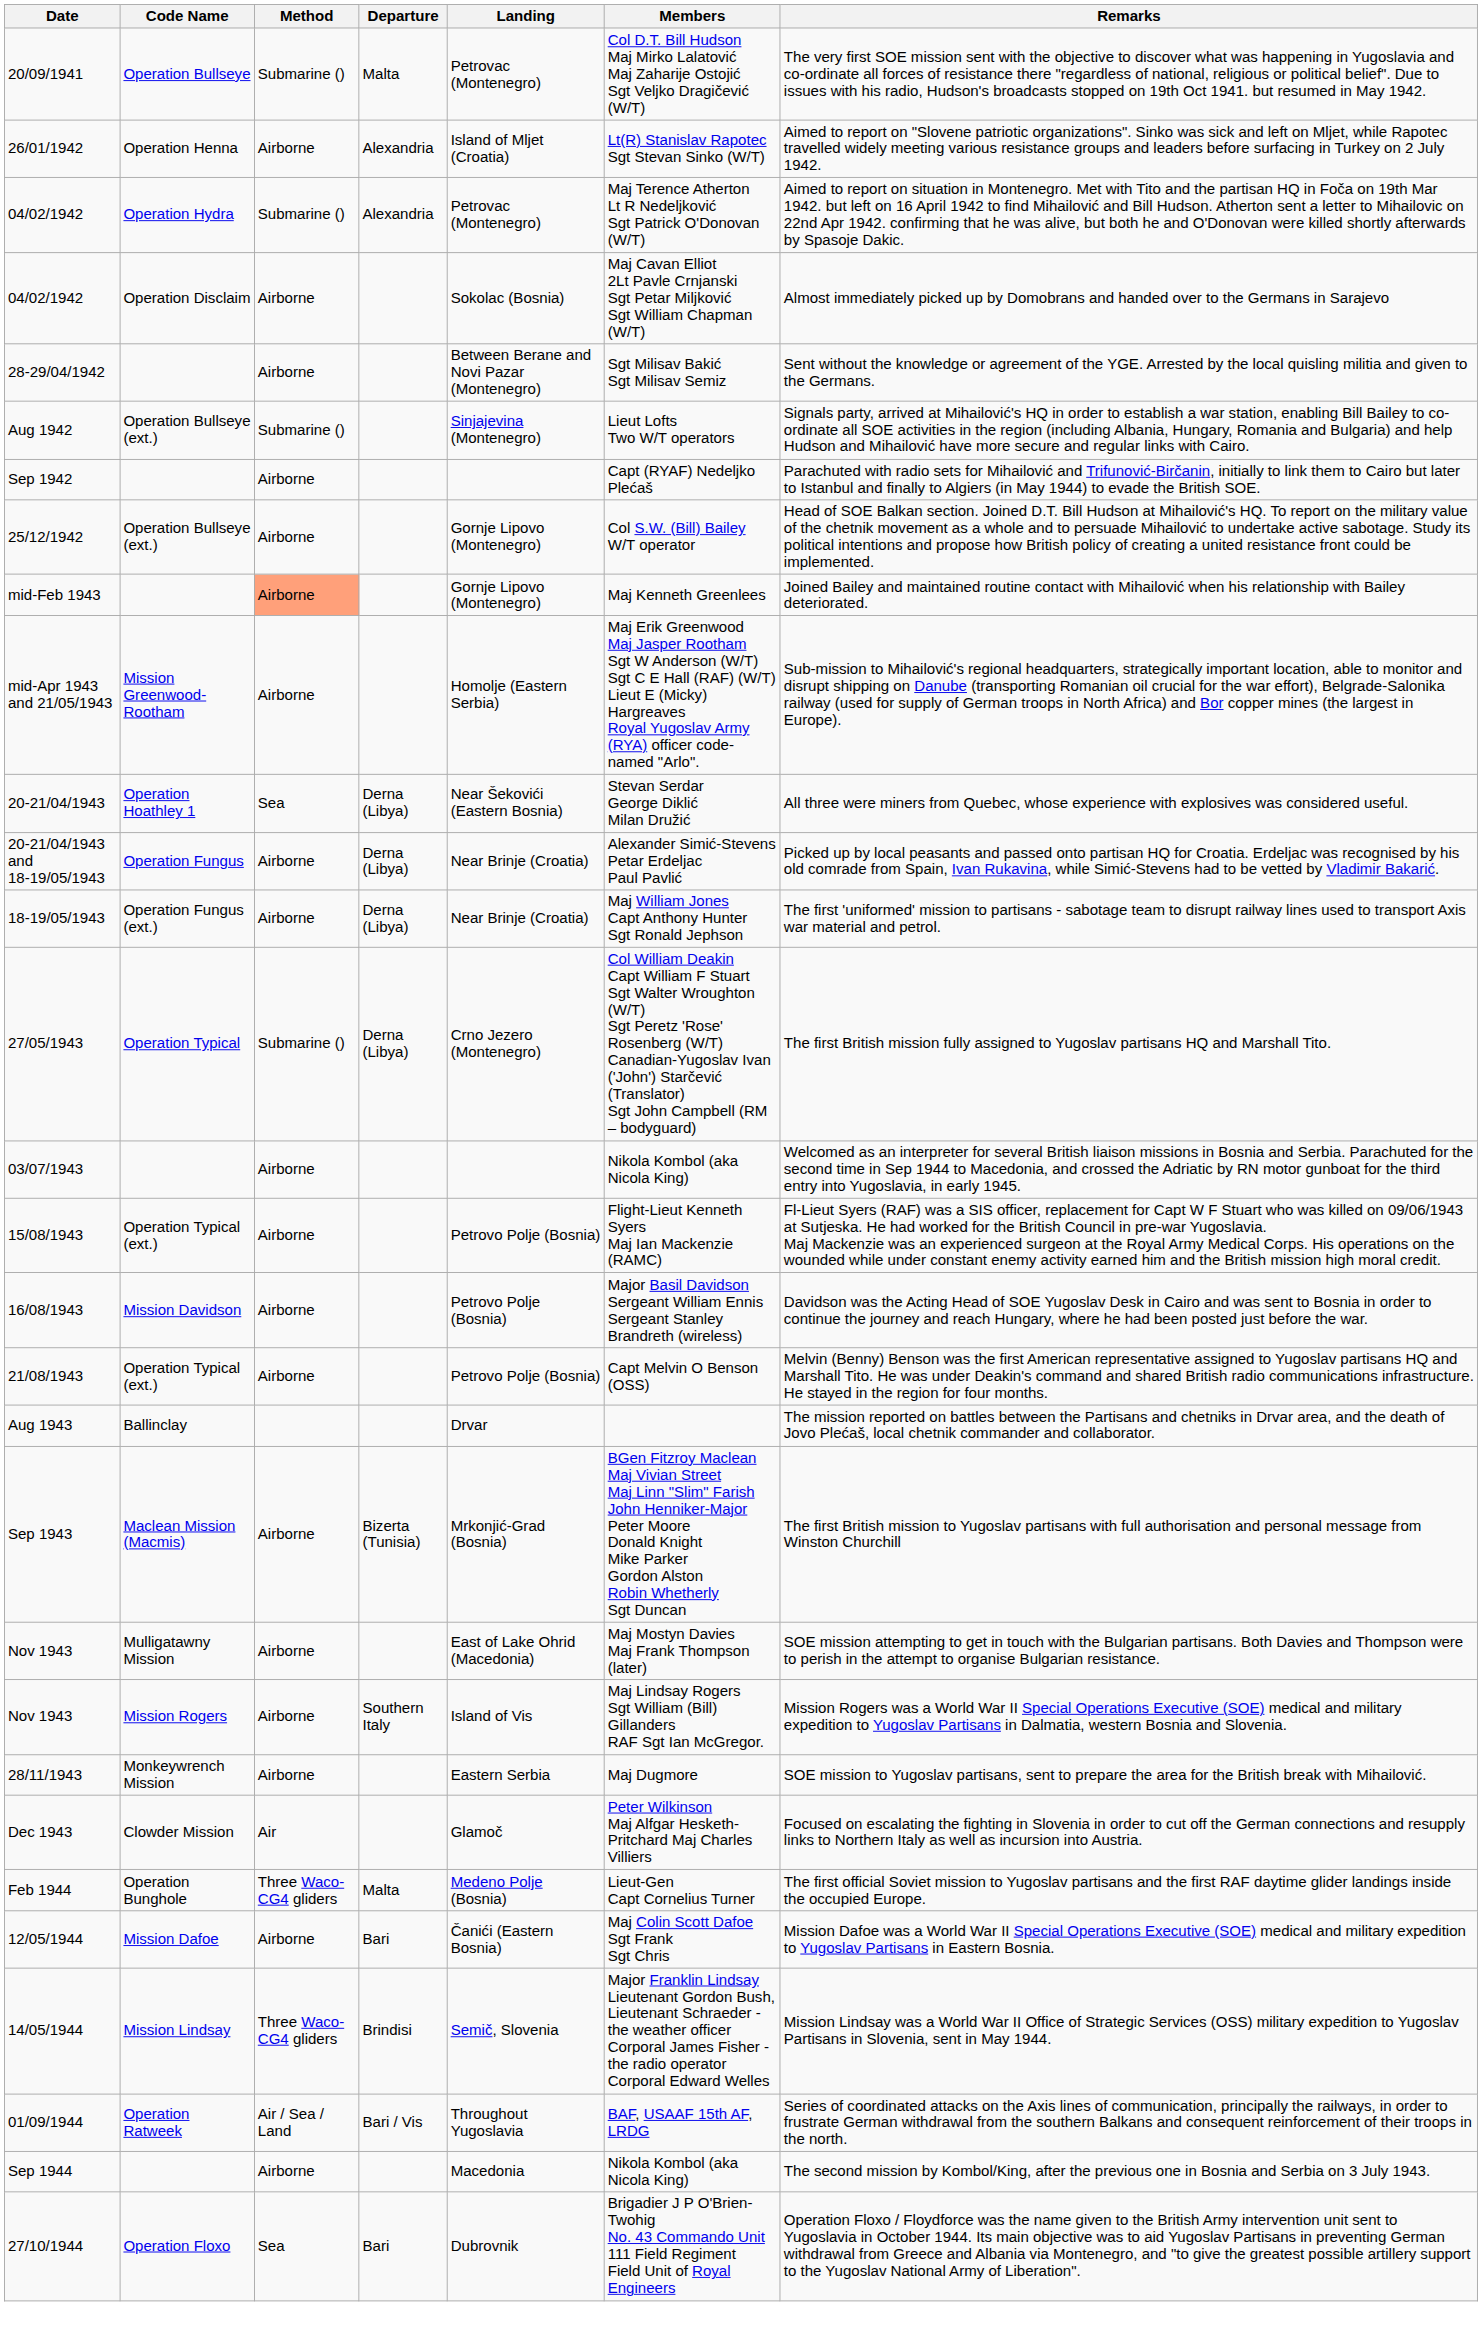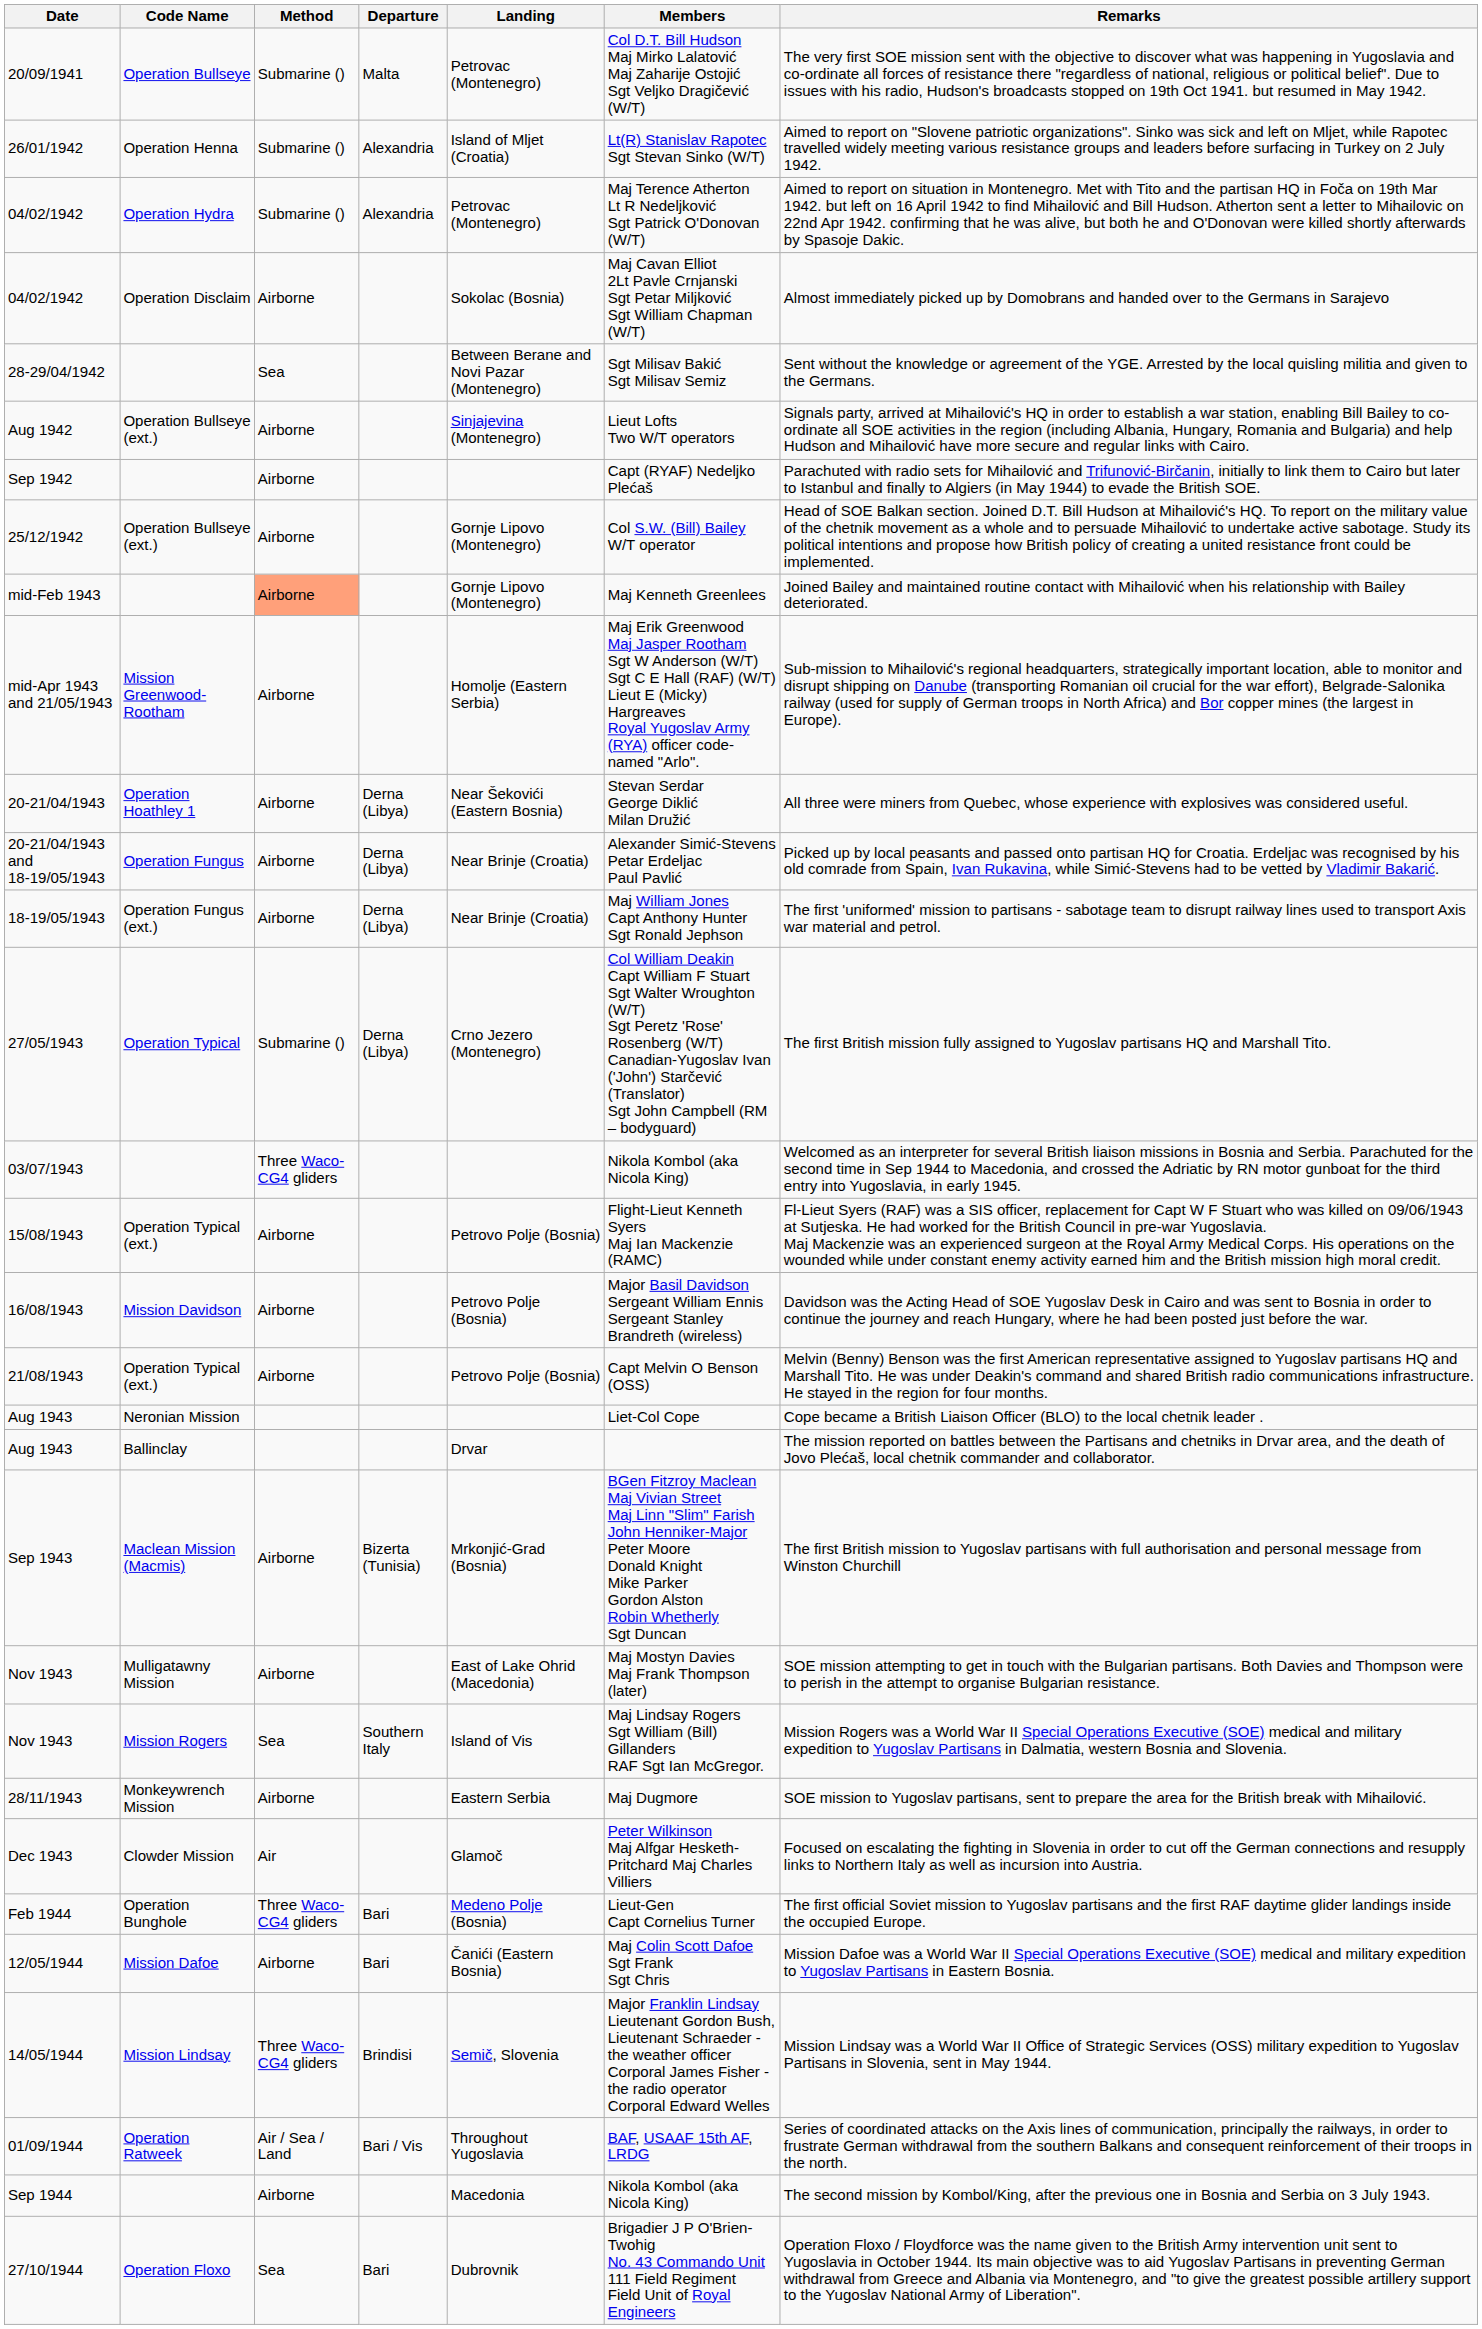(286, 148) Airborne -> (301, 148) Submarine ()
(286, 372) Airborne -> (271, 372) Sea
(301, 430) Submarine () -> (286, 430) Airborne
(271, 803) Sea -> (286, 803) Airborne
(286, 1169) Airborne -> (301, 1169) Three Waco-CG4 gliders
+ row: (40, 1417)
(286, 1717) Airborne -> (271, 1740) Sea
(381, 1890) Malta -> (376, 1914) Bari
